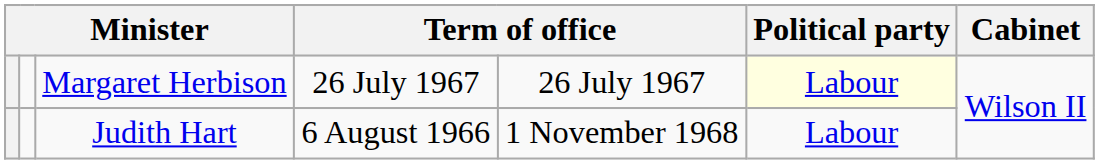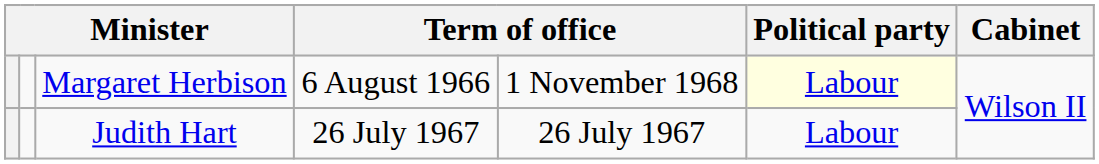(396, 81) 26 July 1967 -> (396, 81) 6 August 1966
(622, 81) 26 July 1967 -> (622, 81) 1 November 1968
(396, 132) 6 August 1966 -> (396, 132) 26 July 1967
(622, 132) 1 November 1968 -> (622, 132) 26 July 1967
